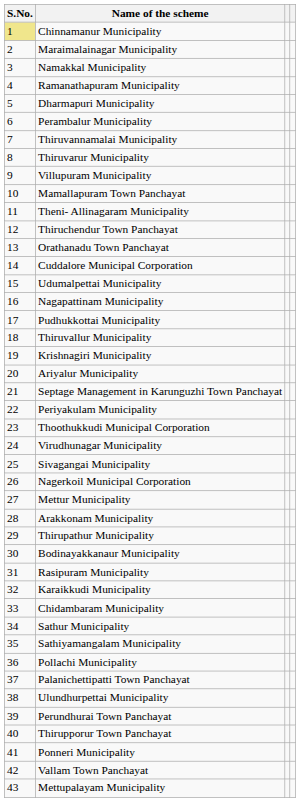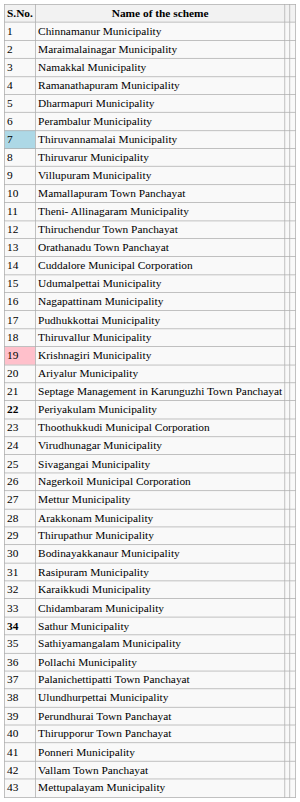(10, 31) khaki background -> (10, 31) no background
(10, 139) no background -> (10, 139) lightblue background
(13, 355) no background -> (13, 355) pink background
(13, 409) normal -> (13, 409) bold
(13, 626) normal -> (13, 626) bold
